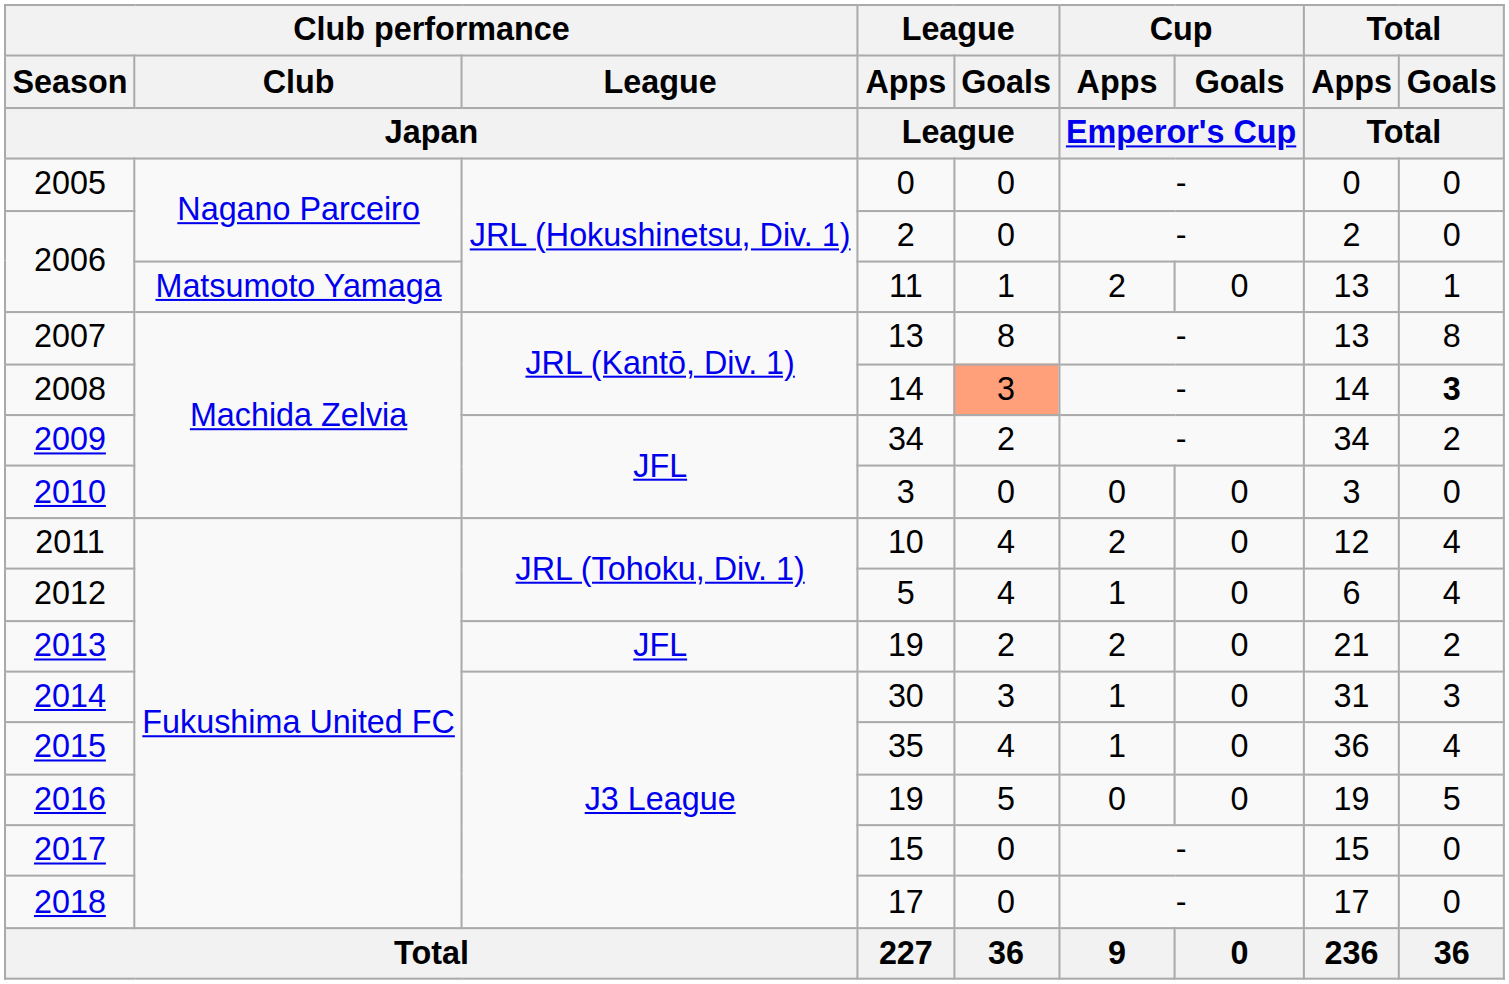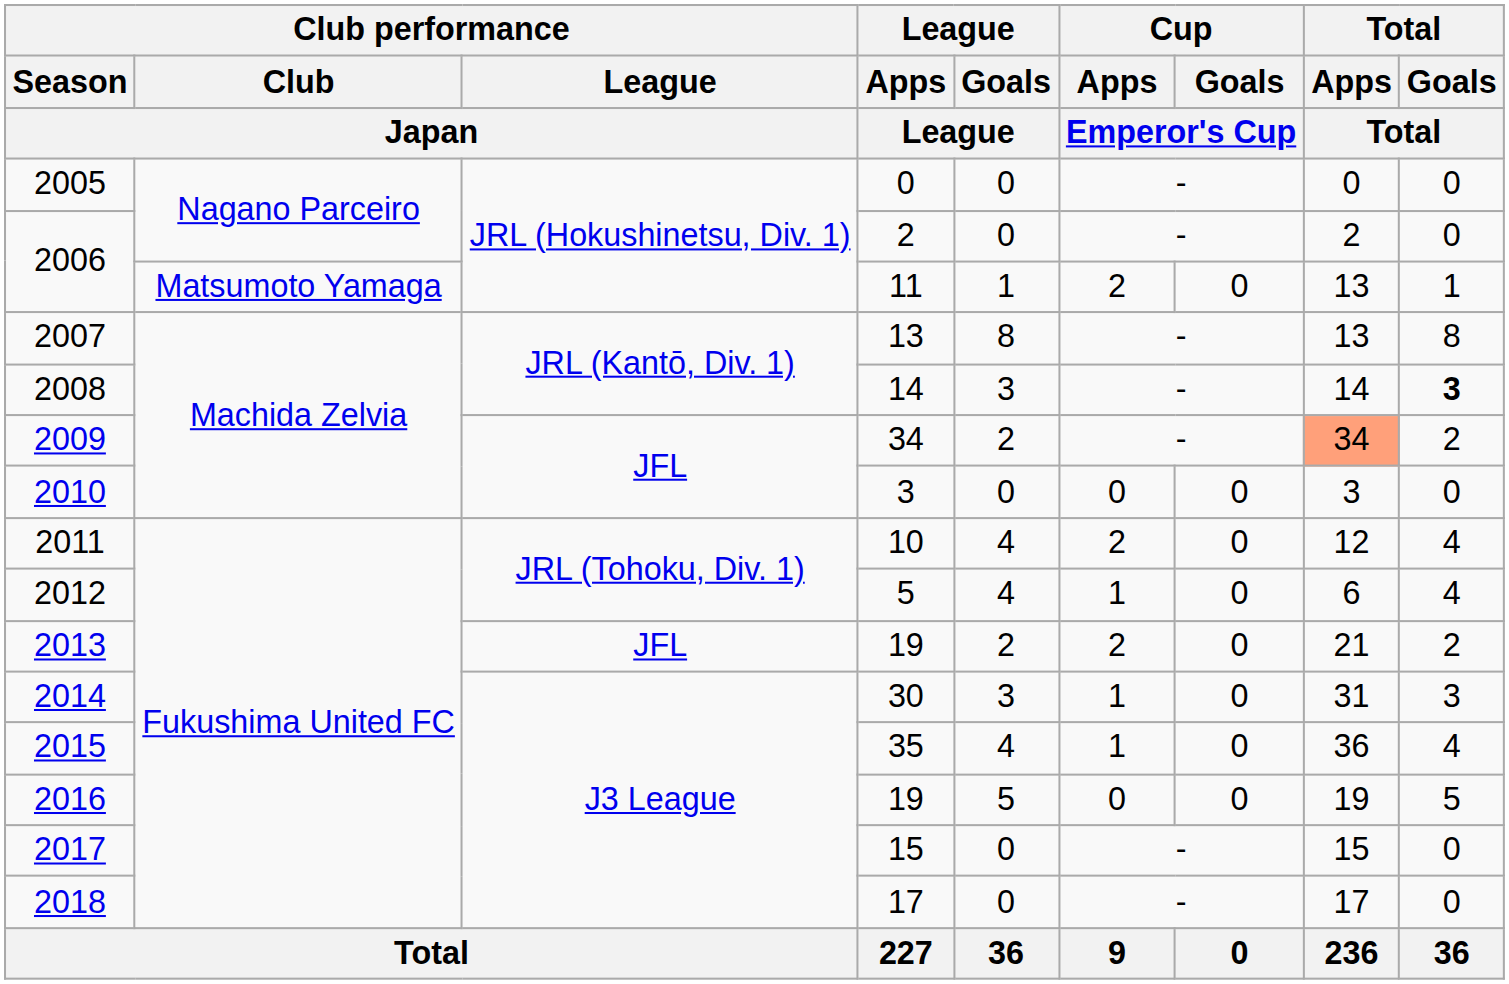(1006, 388) lightsalmon background -> (1006, 388) no background
(1352, 440) no background -> (1352, 440) lightsalmon background
